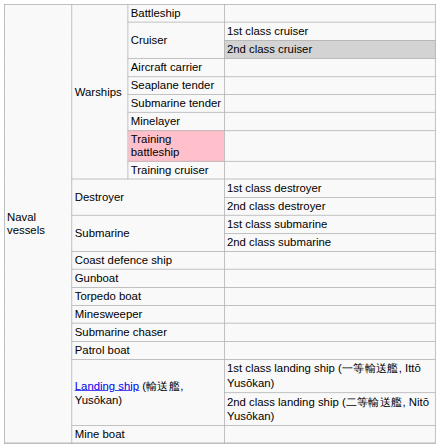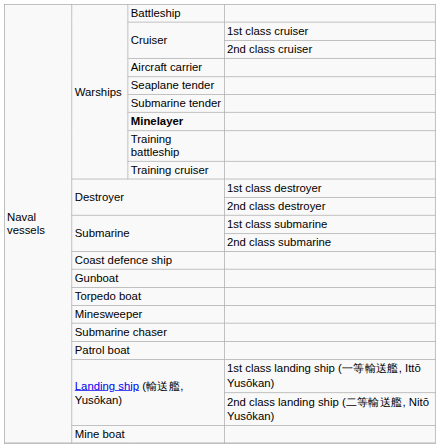(270, 49) lightgrey background -> (270, 49) no background
(155, 121) normal -> (157, 121) bold
(155, 146) pink background -> (155, 146) no background
